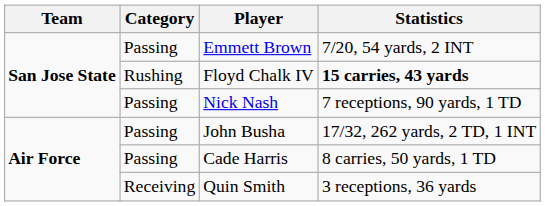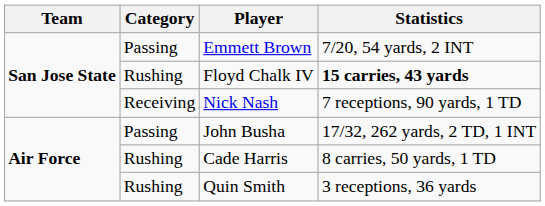(151, 102) Passing -> (160, 102) Receiving
(151, 158) Passing -> (153, 158) Rushing
(160, 186) Receiving -> (153, 186) Rushing
